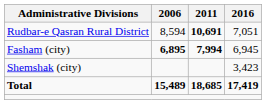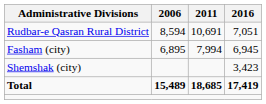(206, 31) bold -> (206, 31) normal
(173, 49) bold -> (173, 49) normal
(209, 49) bold -> (209, 49) normal
